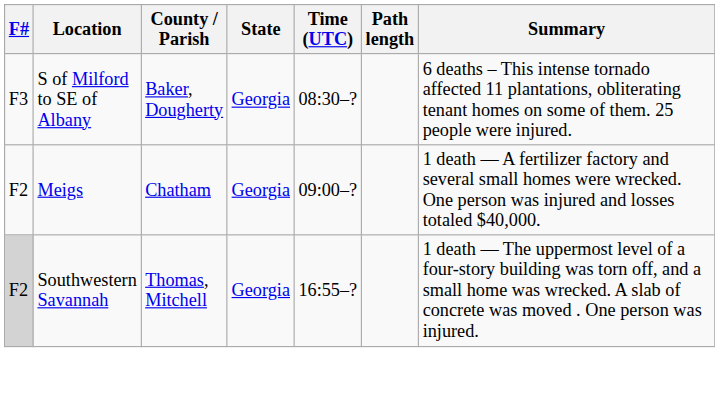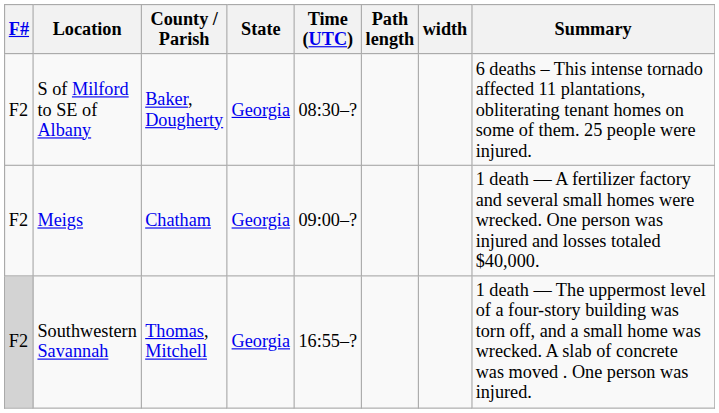+ column: (445, 29)
(18, 99) F3 -> (18, 109) F2
